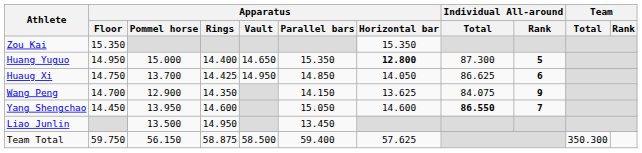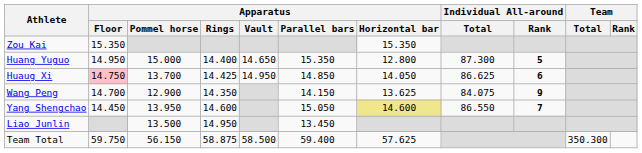(399, 60) bold -> (399, 60) normal
(108, 76) no background -> (108, 76) pink background
(399, 108) no background -> (399, 108) khaki background
(478, 108) bold -> (478, 108) normal
